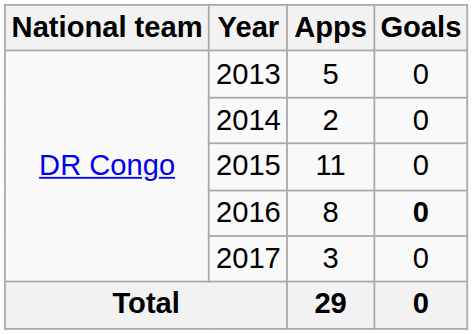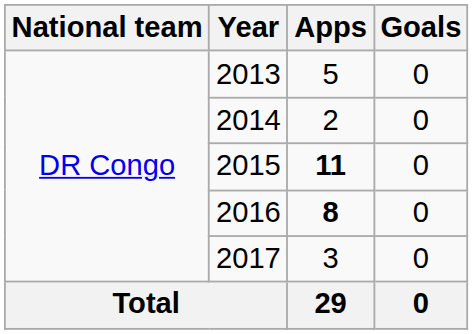(331, 166) normal -> (331, 166) bold
(331, 212) normal -> (331, 212) bold
(421, 212) bold -> (421, 212) normal
